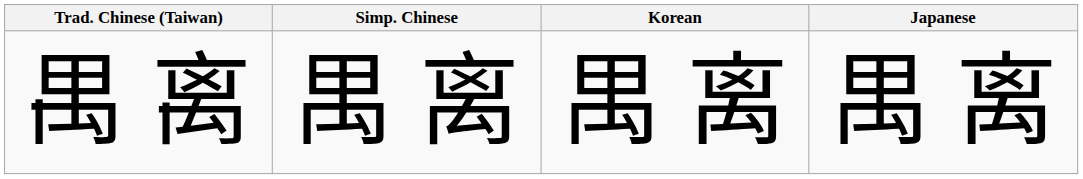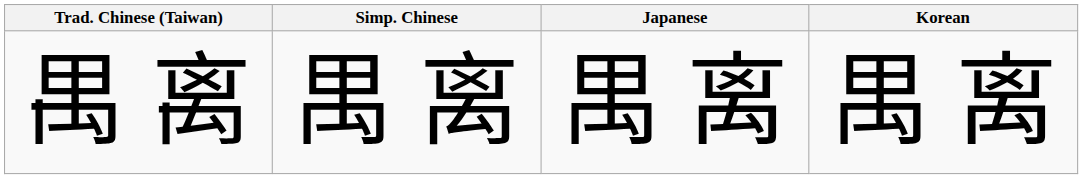columns swapped: (943, 17) <-> (675, 17)
